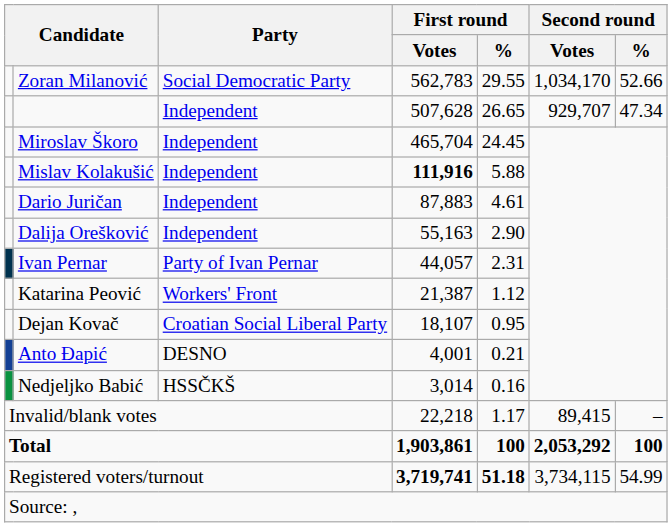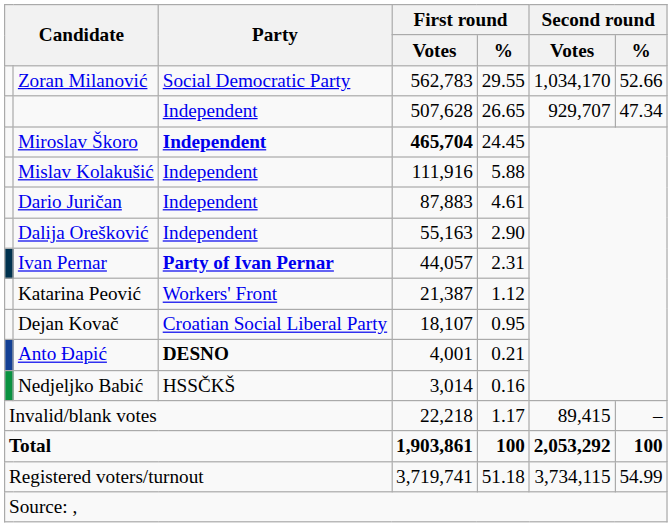(210, 141) normal -> (214, 141) bold
(442, 141) normal -> (442, 141) bold
(443, 171) bold -> (442, 171) normal
(240, 263) normal -> (248, 263) bold
(195, 354) normal -> (196, 354) bold
(434, 476) bold -> (434, 476) normal
(503, 476) bold -> (503, 476) normal
